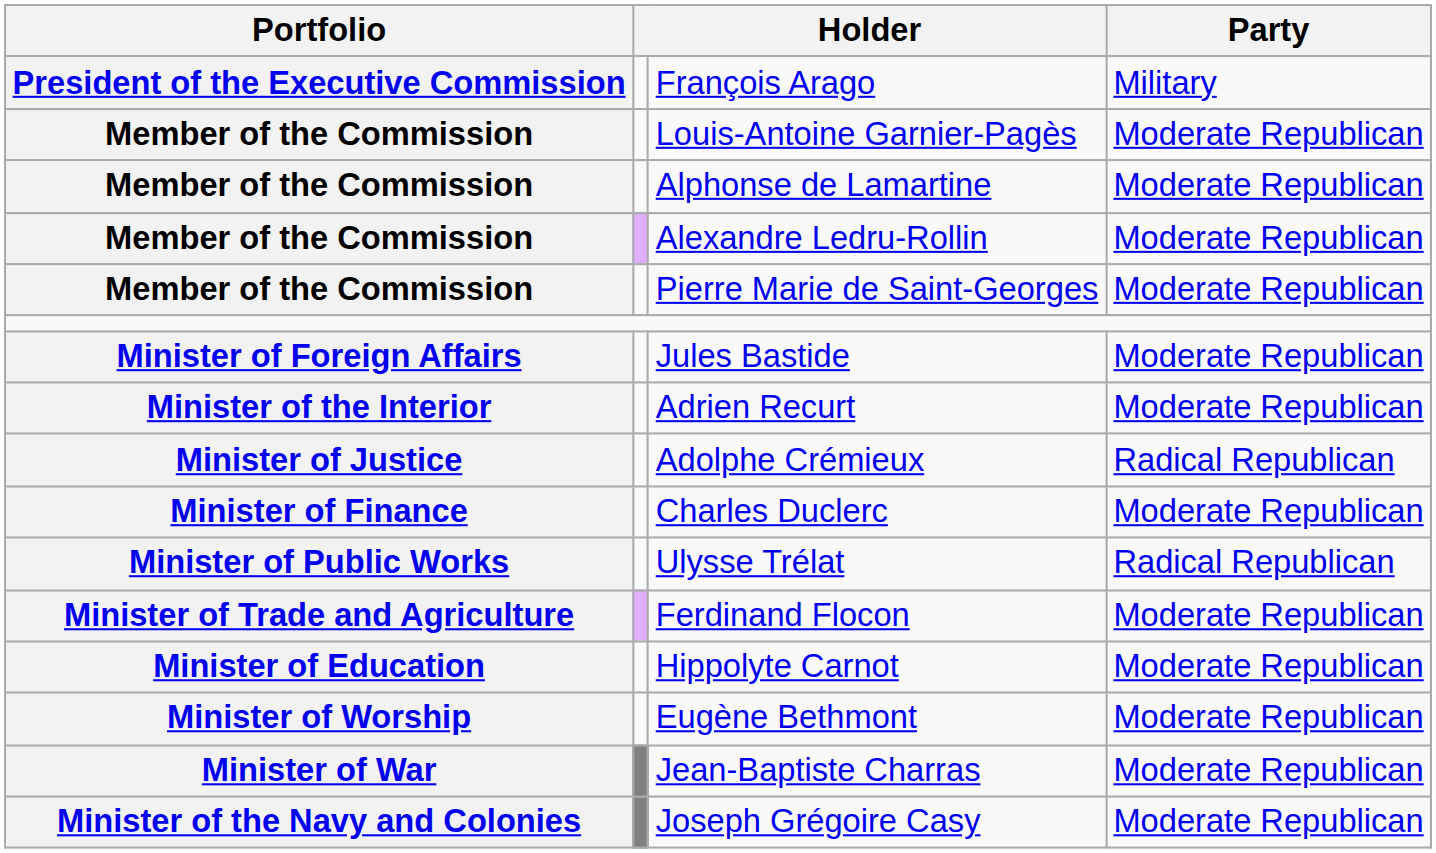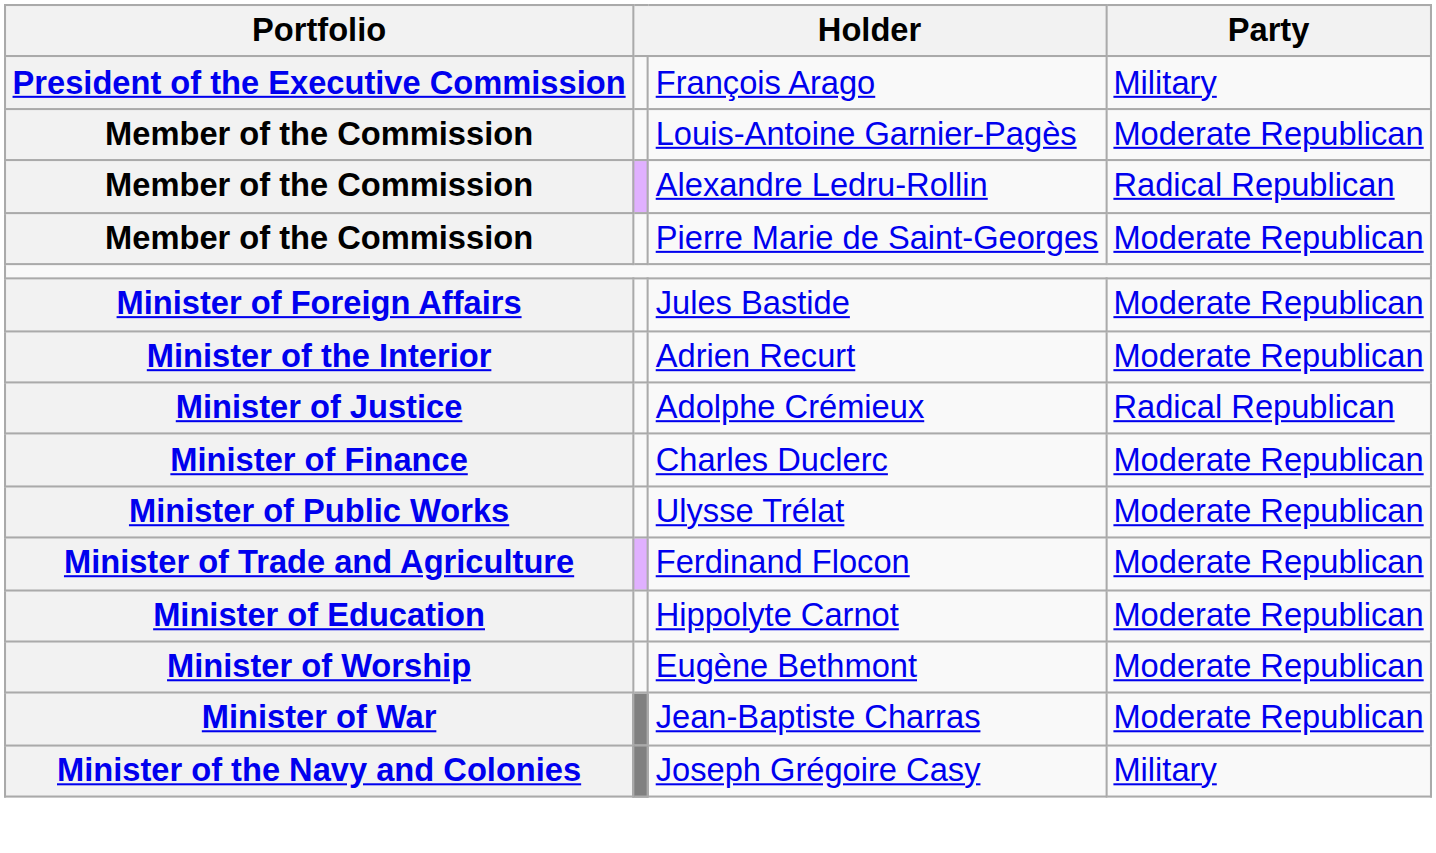- row: (824, 185)
(1269, 237) Moderate Republican -> (1254, 185) Radical Republican
(1254, 563) Radical Republican -> (1269, 511) Moderate Republican
(1269, 821) Moderate Republican -> (1165, 770) Military
